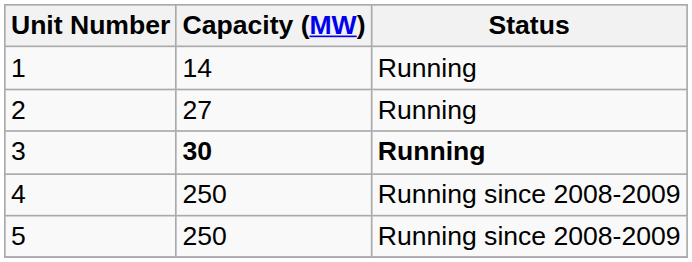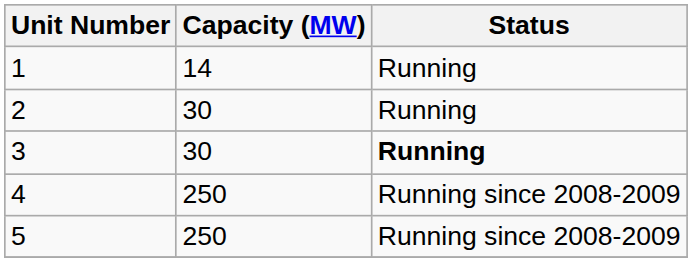(197, 109) 27 -> (197, 109) 30
(197, 151) bold -> (197, 151) normal
